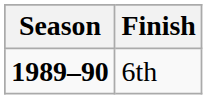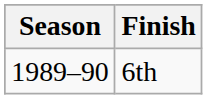(60, 70) bold -> (60, 70) normal
